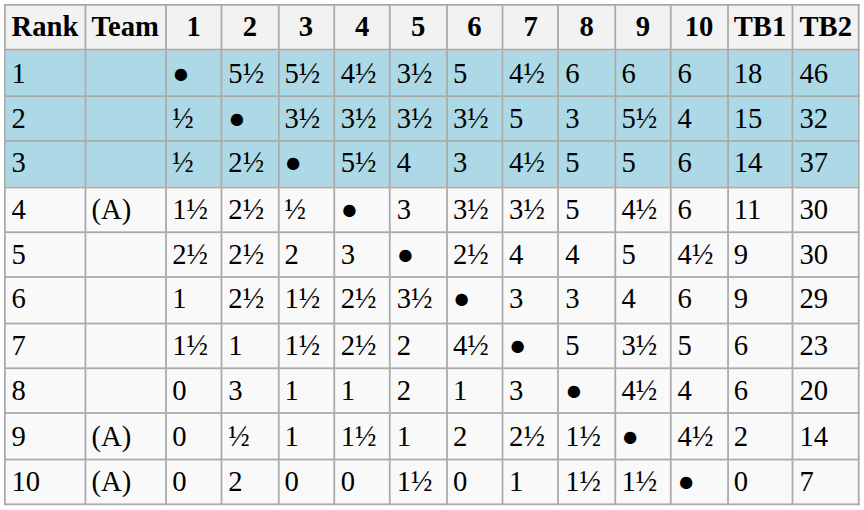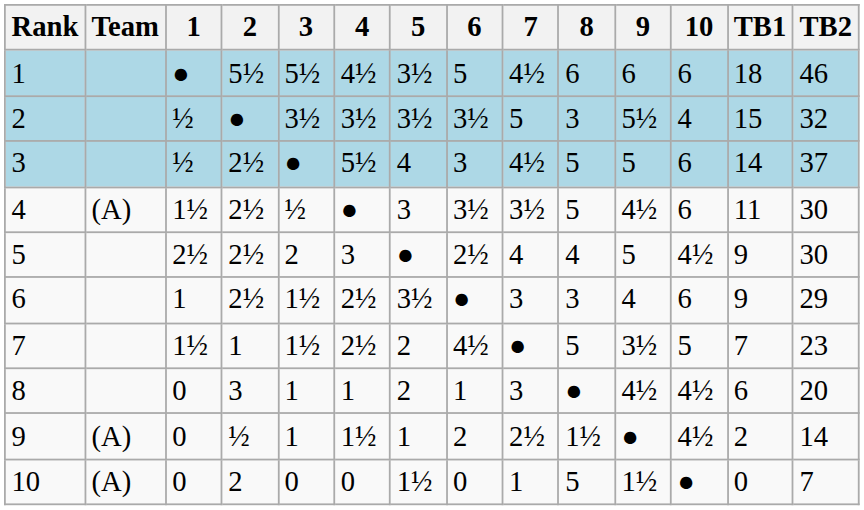(741, 345) 6 -> (741, 345) 7
(685, 390) 4 -> (695, 390) 4½
(583, 481) 1½ -> (572, 481) 5
